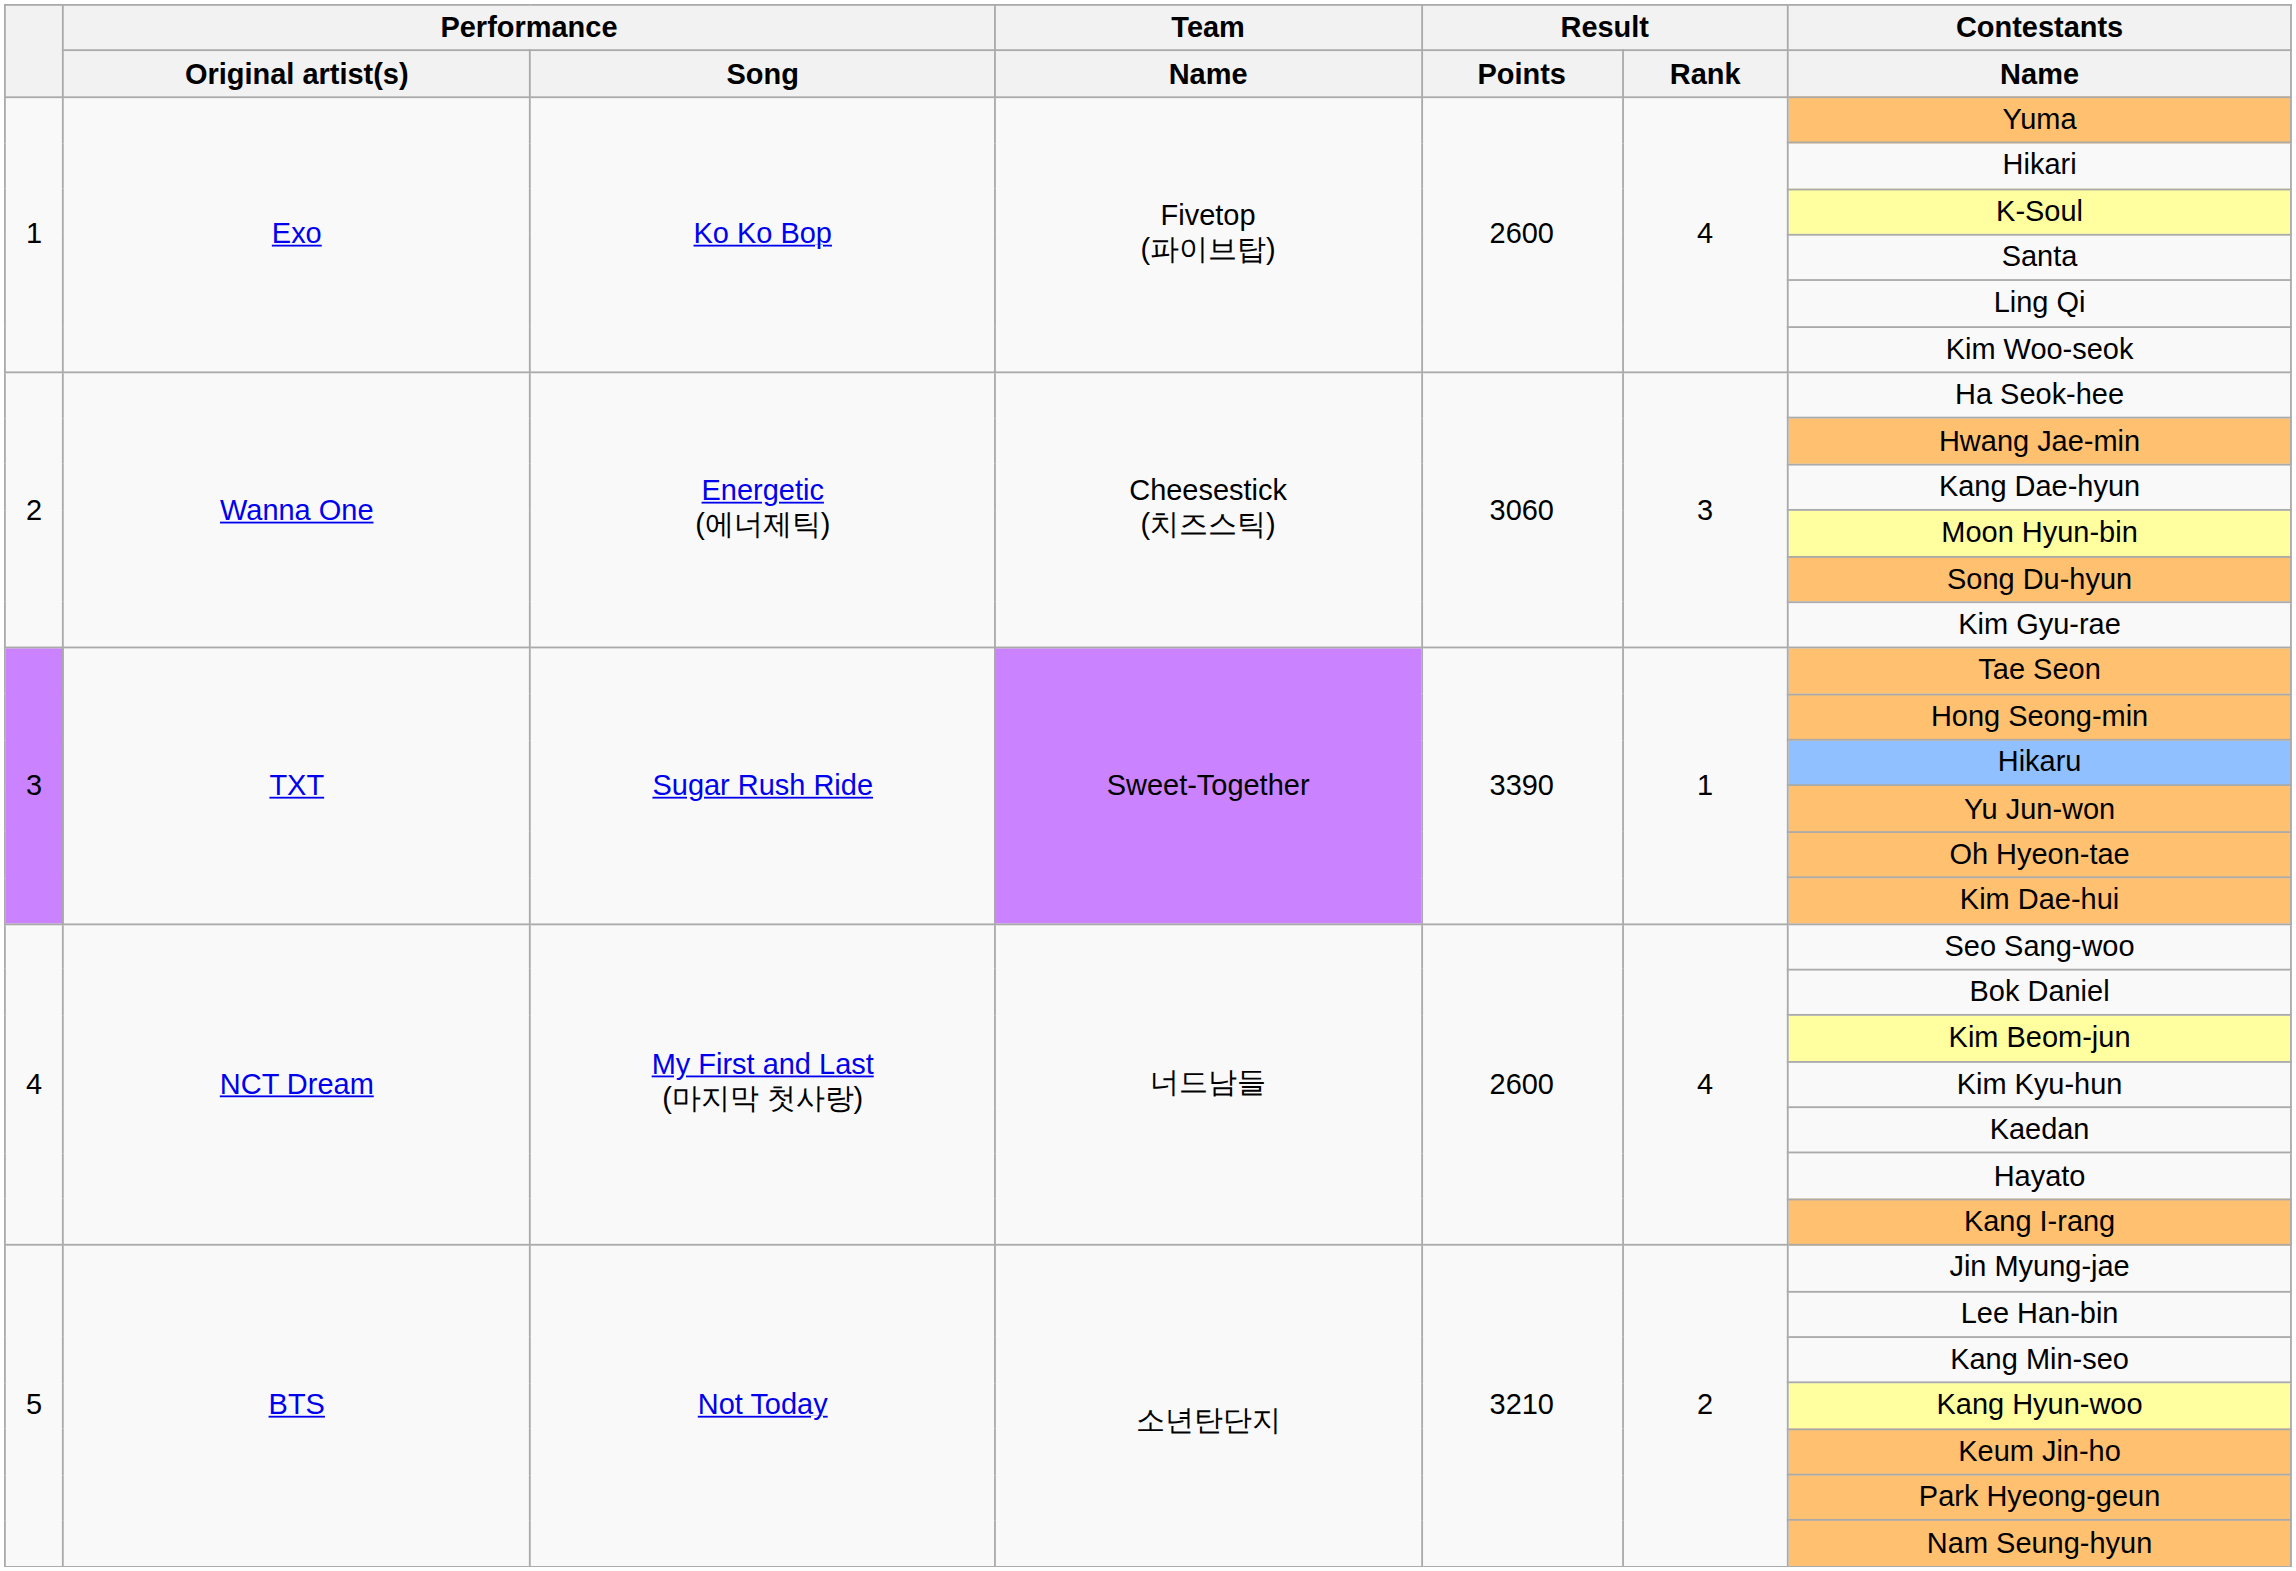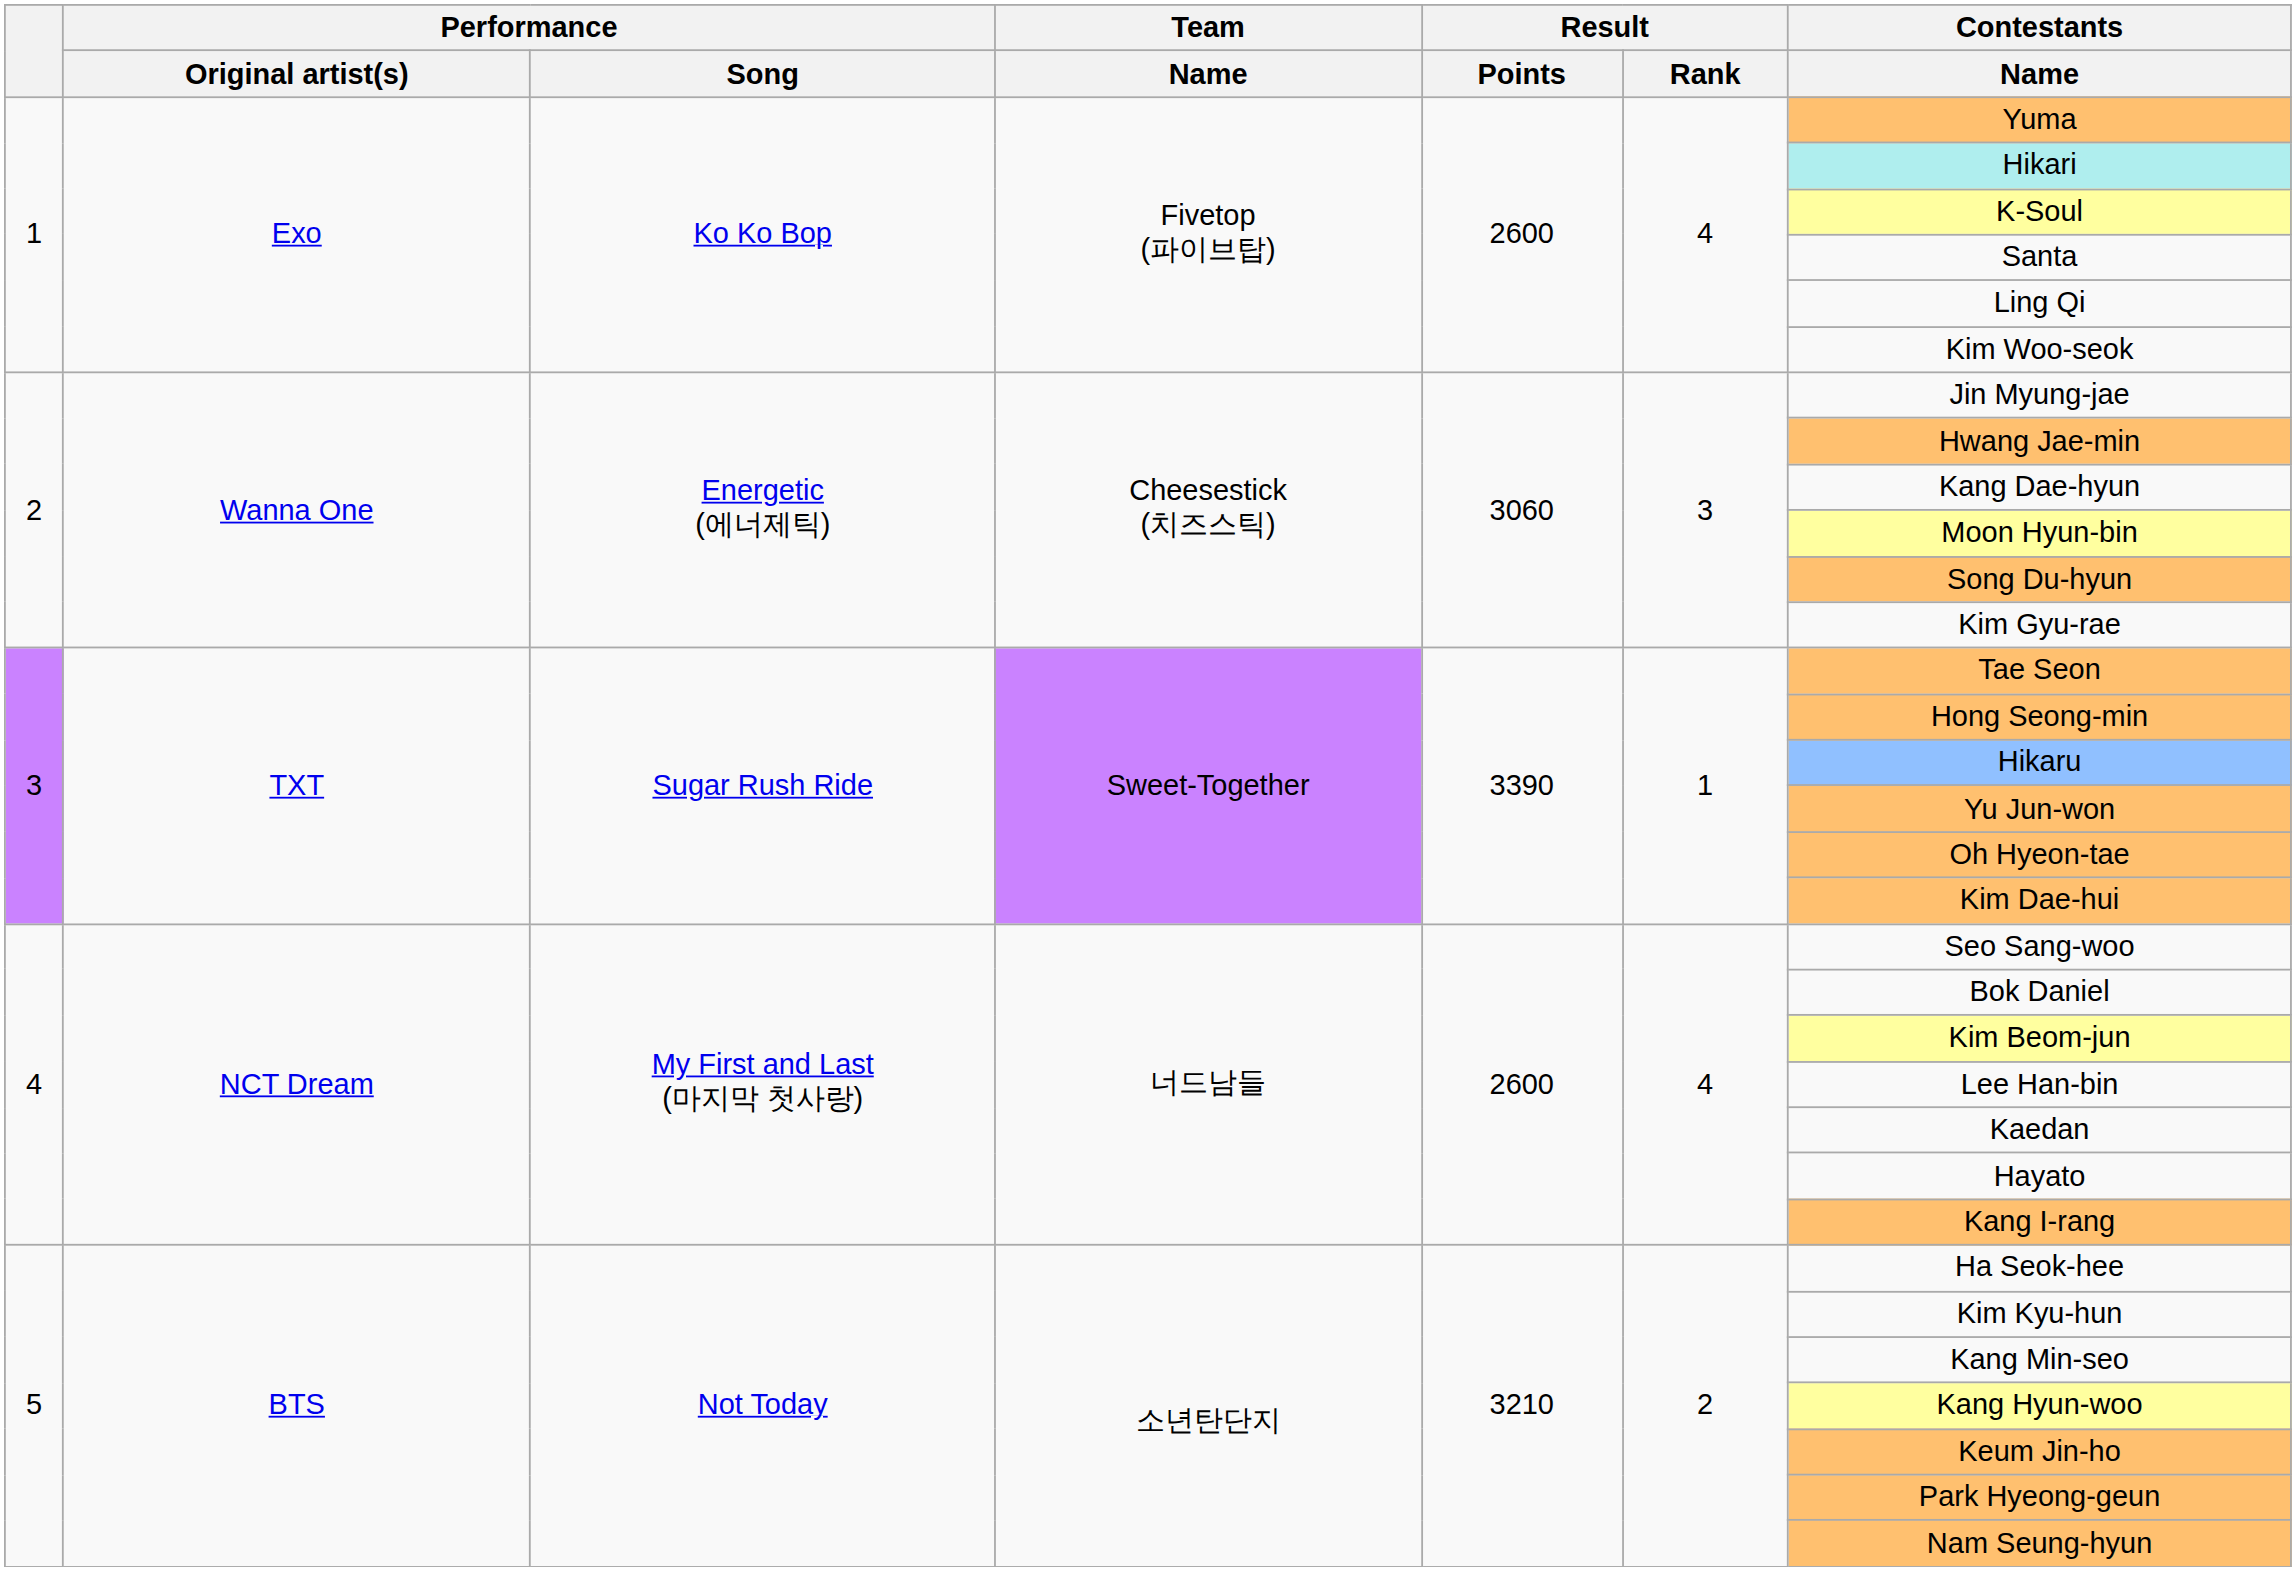(2040, 165) no background -> (2040, 165) paleturquoise background
(2040, 394) Ha Seok-hee -> (2040, 394) Jin Myung-jae
(2040, 1083) Kim Kyu-hun -> (2040, 1083) Lee Han-bin
(2040, 1267) Jin Myung-jae -> (2040, 1267) Ha Seok-hee
(2040, 1313) Lee Han-bin -> (2040, 1313) Kim Kyu-hun
